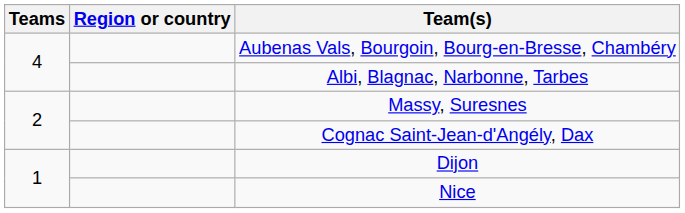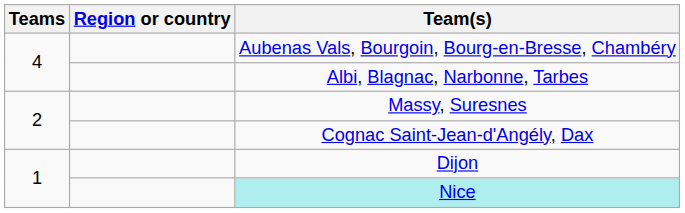(457, 192) no background -> (457, 192) paleturquoise background
